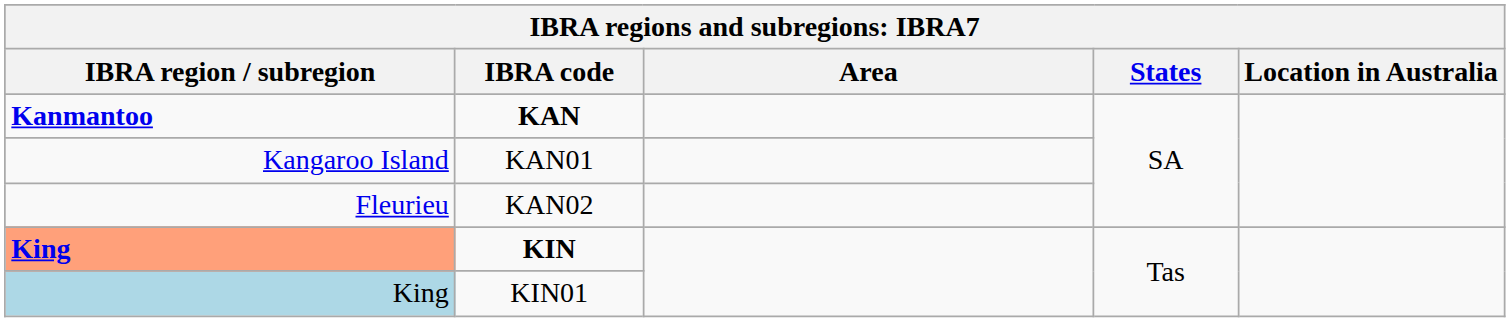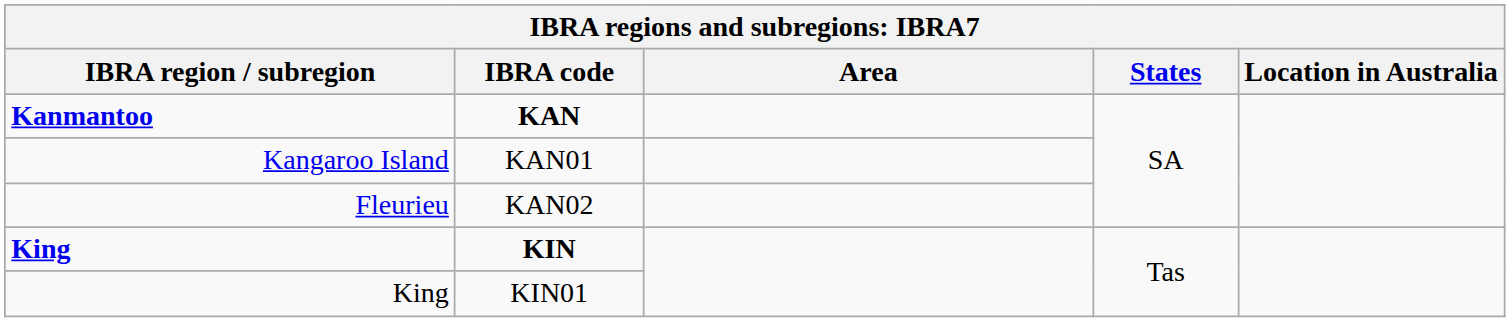(41, 248) lightsalmon background -> (41, 248) no background
(421, 293) lightblue background -> (421, 293) no background
